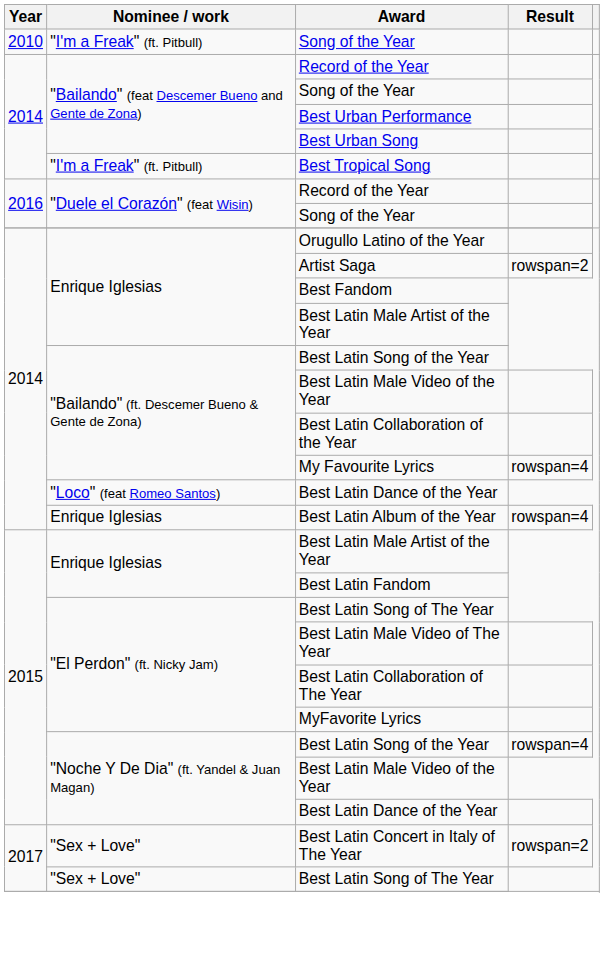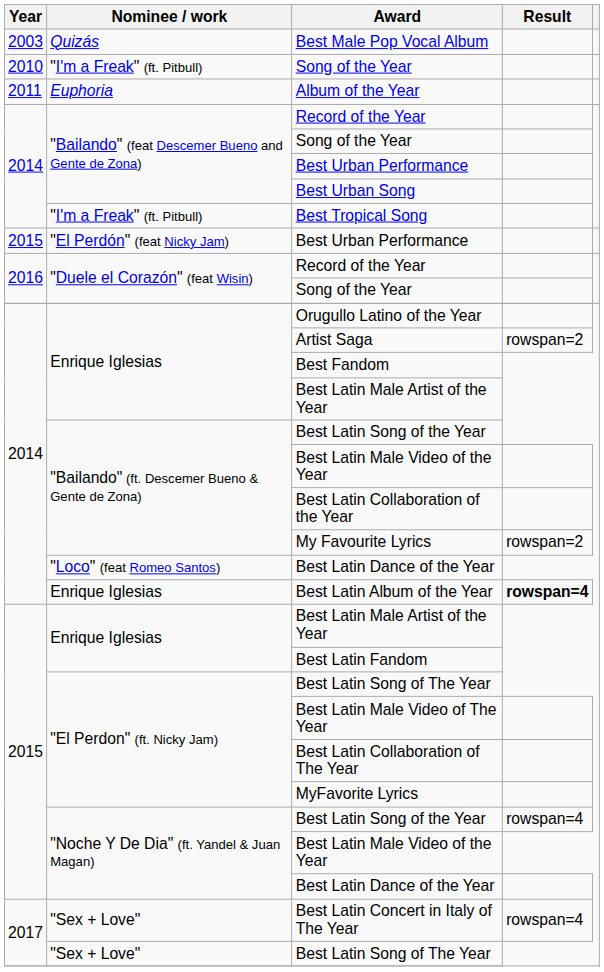+ row: (26, 41)
+ row: (25, 91)
+ row: (26, 240)
(550, 467) rowspan=4 -> (545, 542) rowspan=2
(550, 517) normal -> (547, 592) bold
(550, 845) rowspan=2 -> (545, 920) rowspan=4
